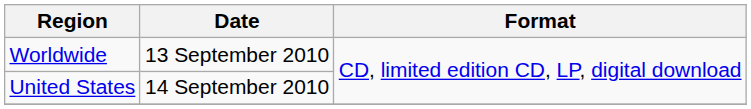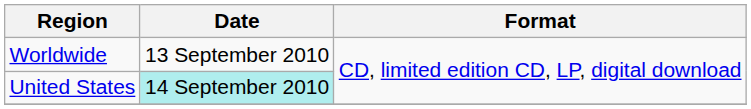(237, 87) no background -> (237, 87) paleturquoise background
